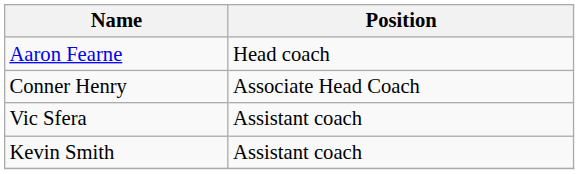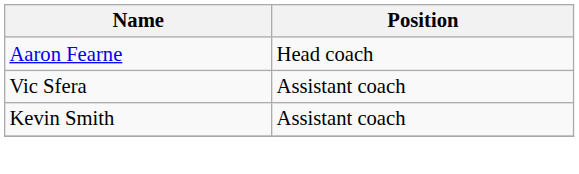- row: (68, 86)
